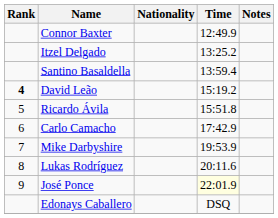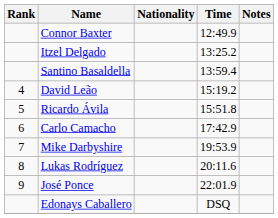(21, 90) bold -> (21, 90) normal
(218, 185) lightyellow background -> (218, 185) no background
